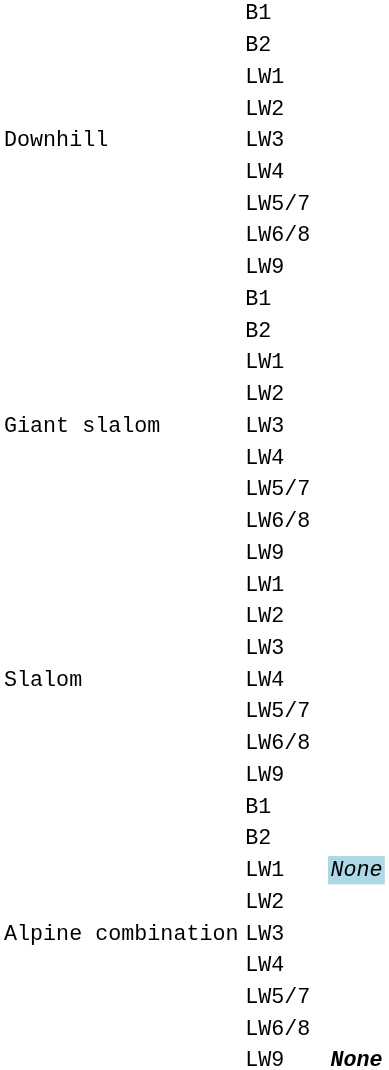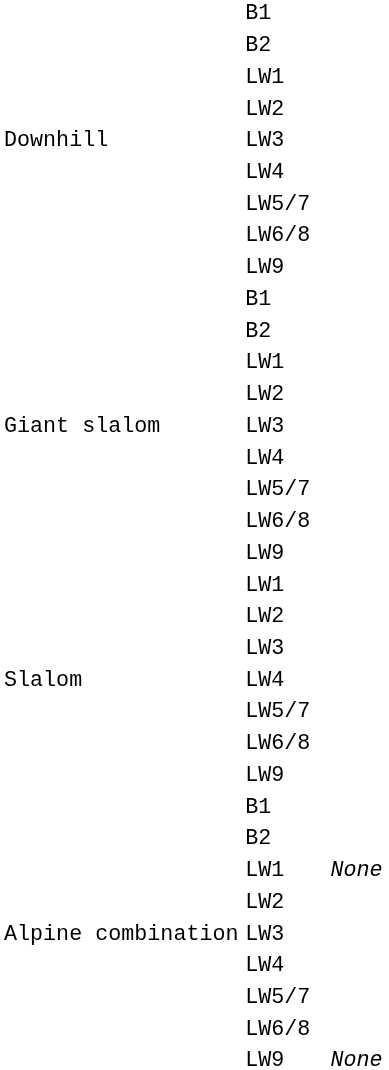(356, 870) lightblue background -> (356, 870) no background
(356, 1061) bold -> (356, 1061) normal
